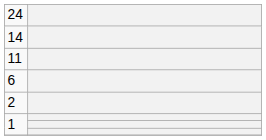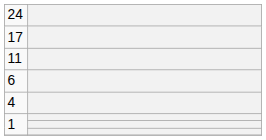(15, 37) 14 -> (15, 37) 17
(11, 102) 2 -> (11, 102) 4
